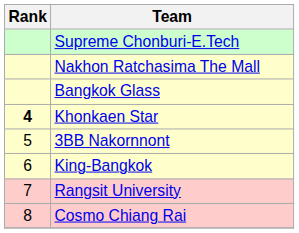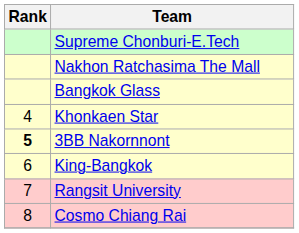(28, 116) bold -> (28, 116) normal
(28, 141) normal -> (28, 141) bold
